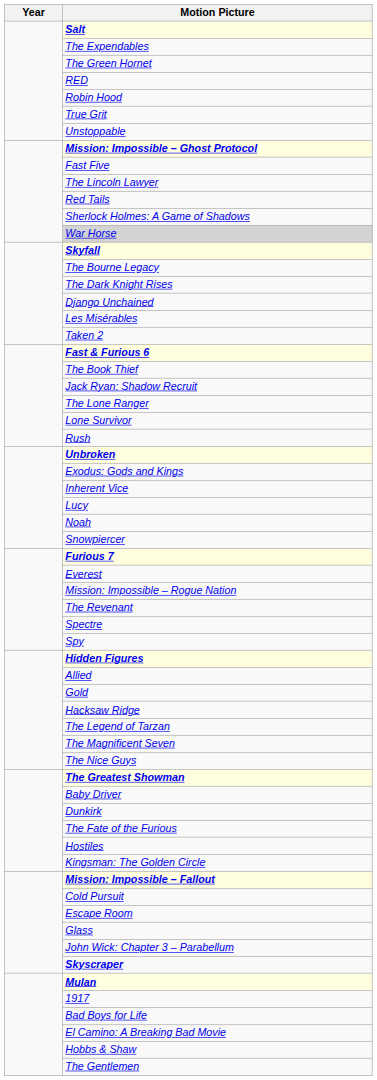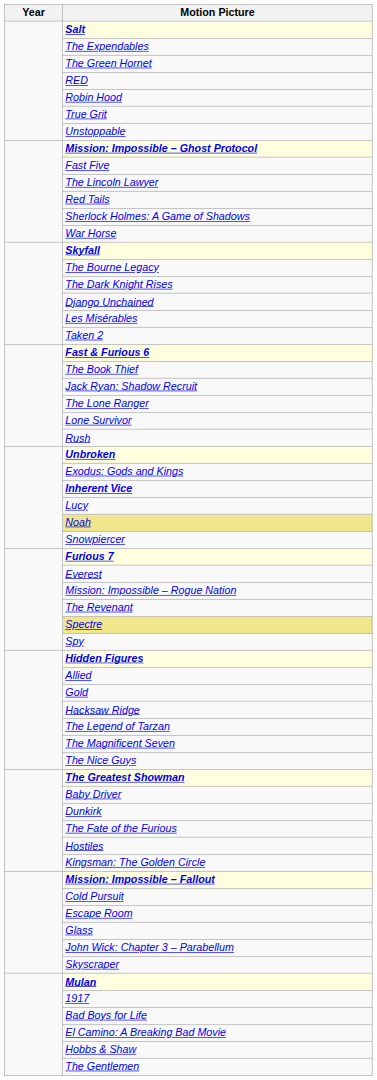(91, 234) lightgrey background -> (91, 234) no background
(97, 489) normal -> (99, 489) bold
(78, 523) no background -> (78, 523) khaki background
(84, 625) no background -> (84, 625) khaki background
(94, 965) bold -> (92, 965) normal
